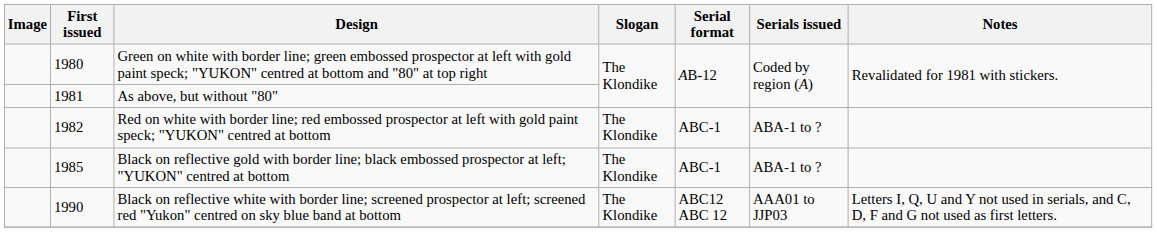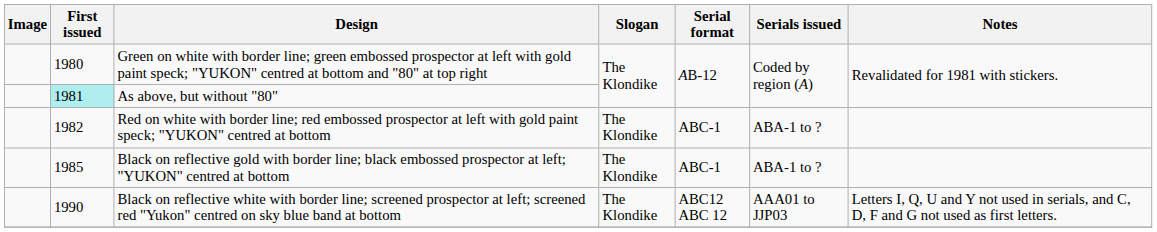(69, 95) no background -> (69, 95) paleturquoise background
